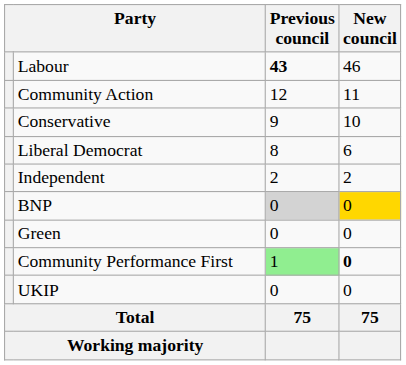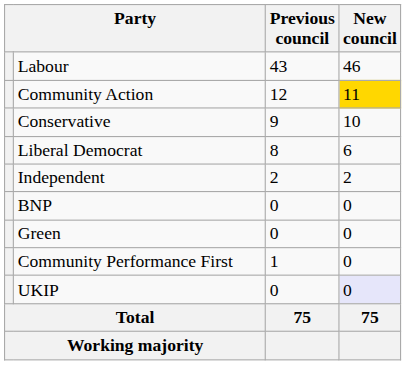(279, 66) bold -> (279, 66) normal
(351, 94) no background -> (351, 94) gold background
(274, 205) lightgrey background -> (274, 205) no background
(347, 205) gold background -> (347, 205) no background
(274, 261) lightgreen background -> (274, 261) no background
(347, 261) bold -> (347, 261) normal
(347, 289) no background -> (347, 289) lavender background
